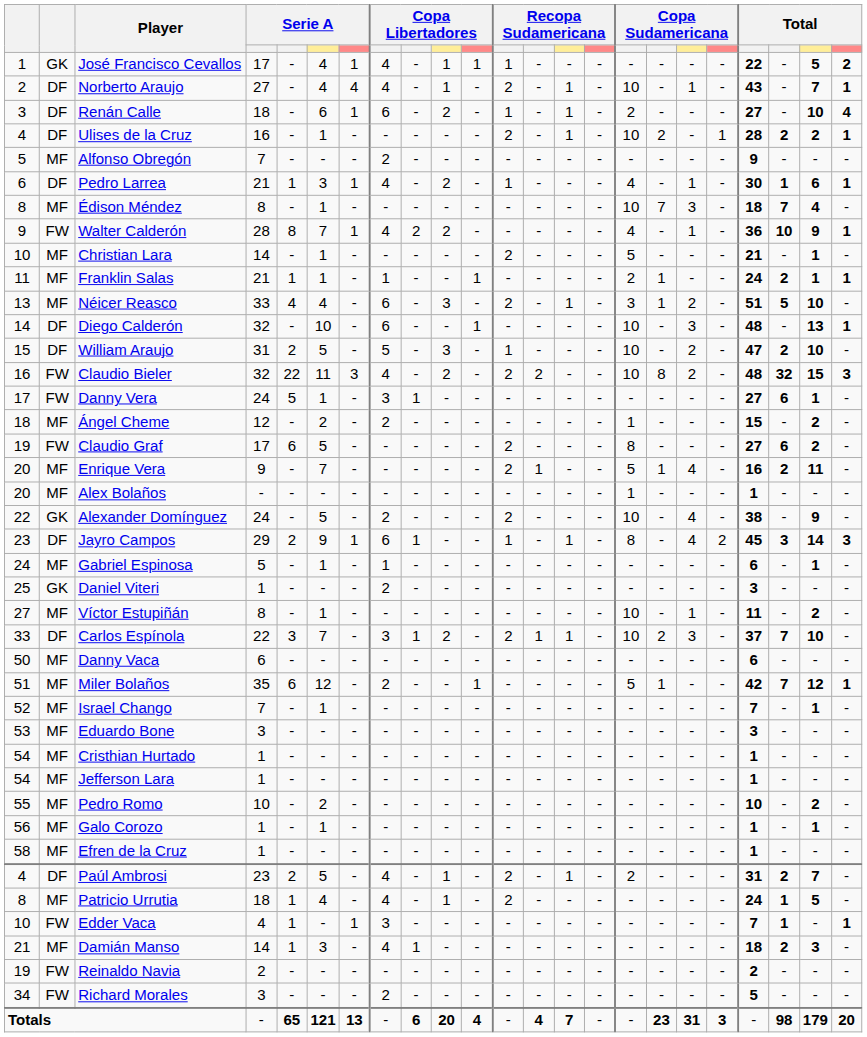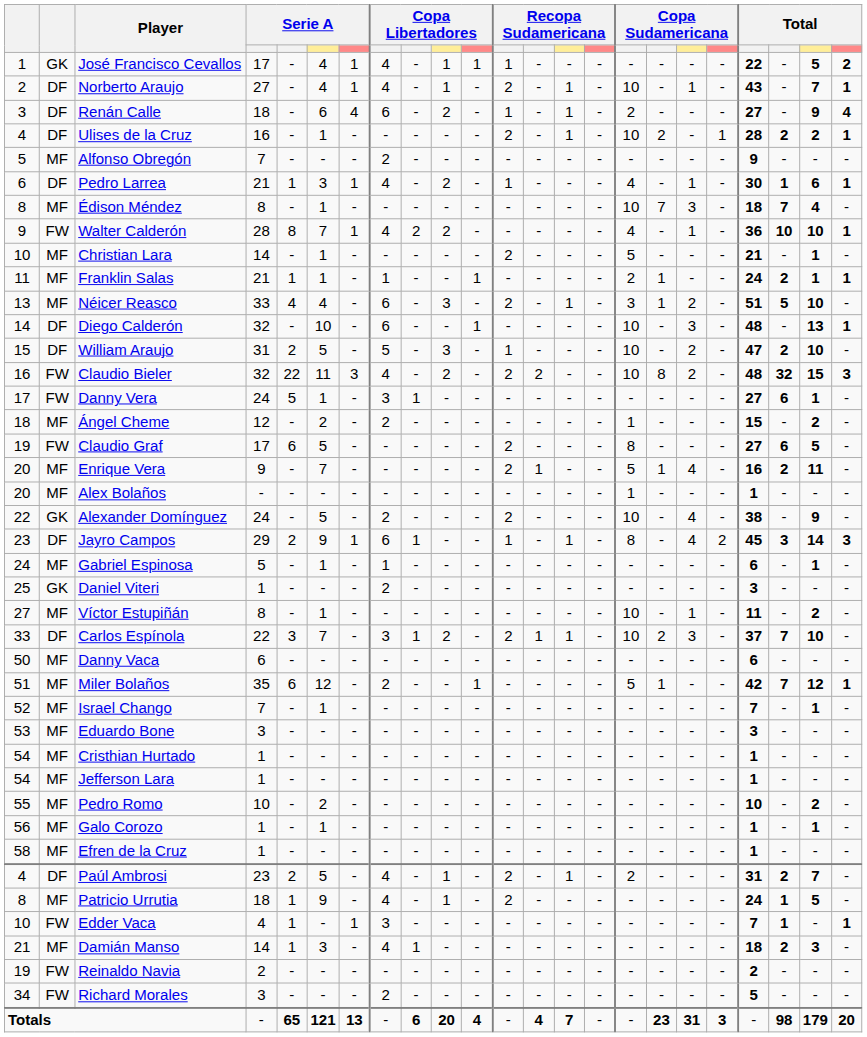(354, 87) 4 -> (354, 87) 1
(354, 111) 1 -> (354, 111) 4
(815, 111) 10 -> (815, 111) 9
(815, 231) 9 -> (815, 231) 10
(815, 445) 2 -> (815, 445) 5
(323, 899) 4 -> (323, 899) 9
